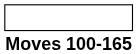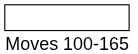(69, 44) bold -> (67, 44) normal
